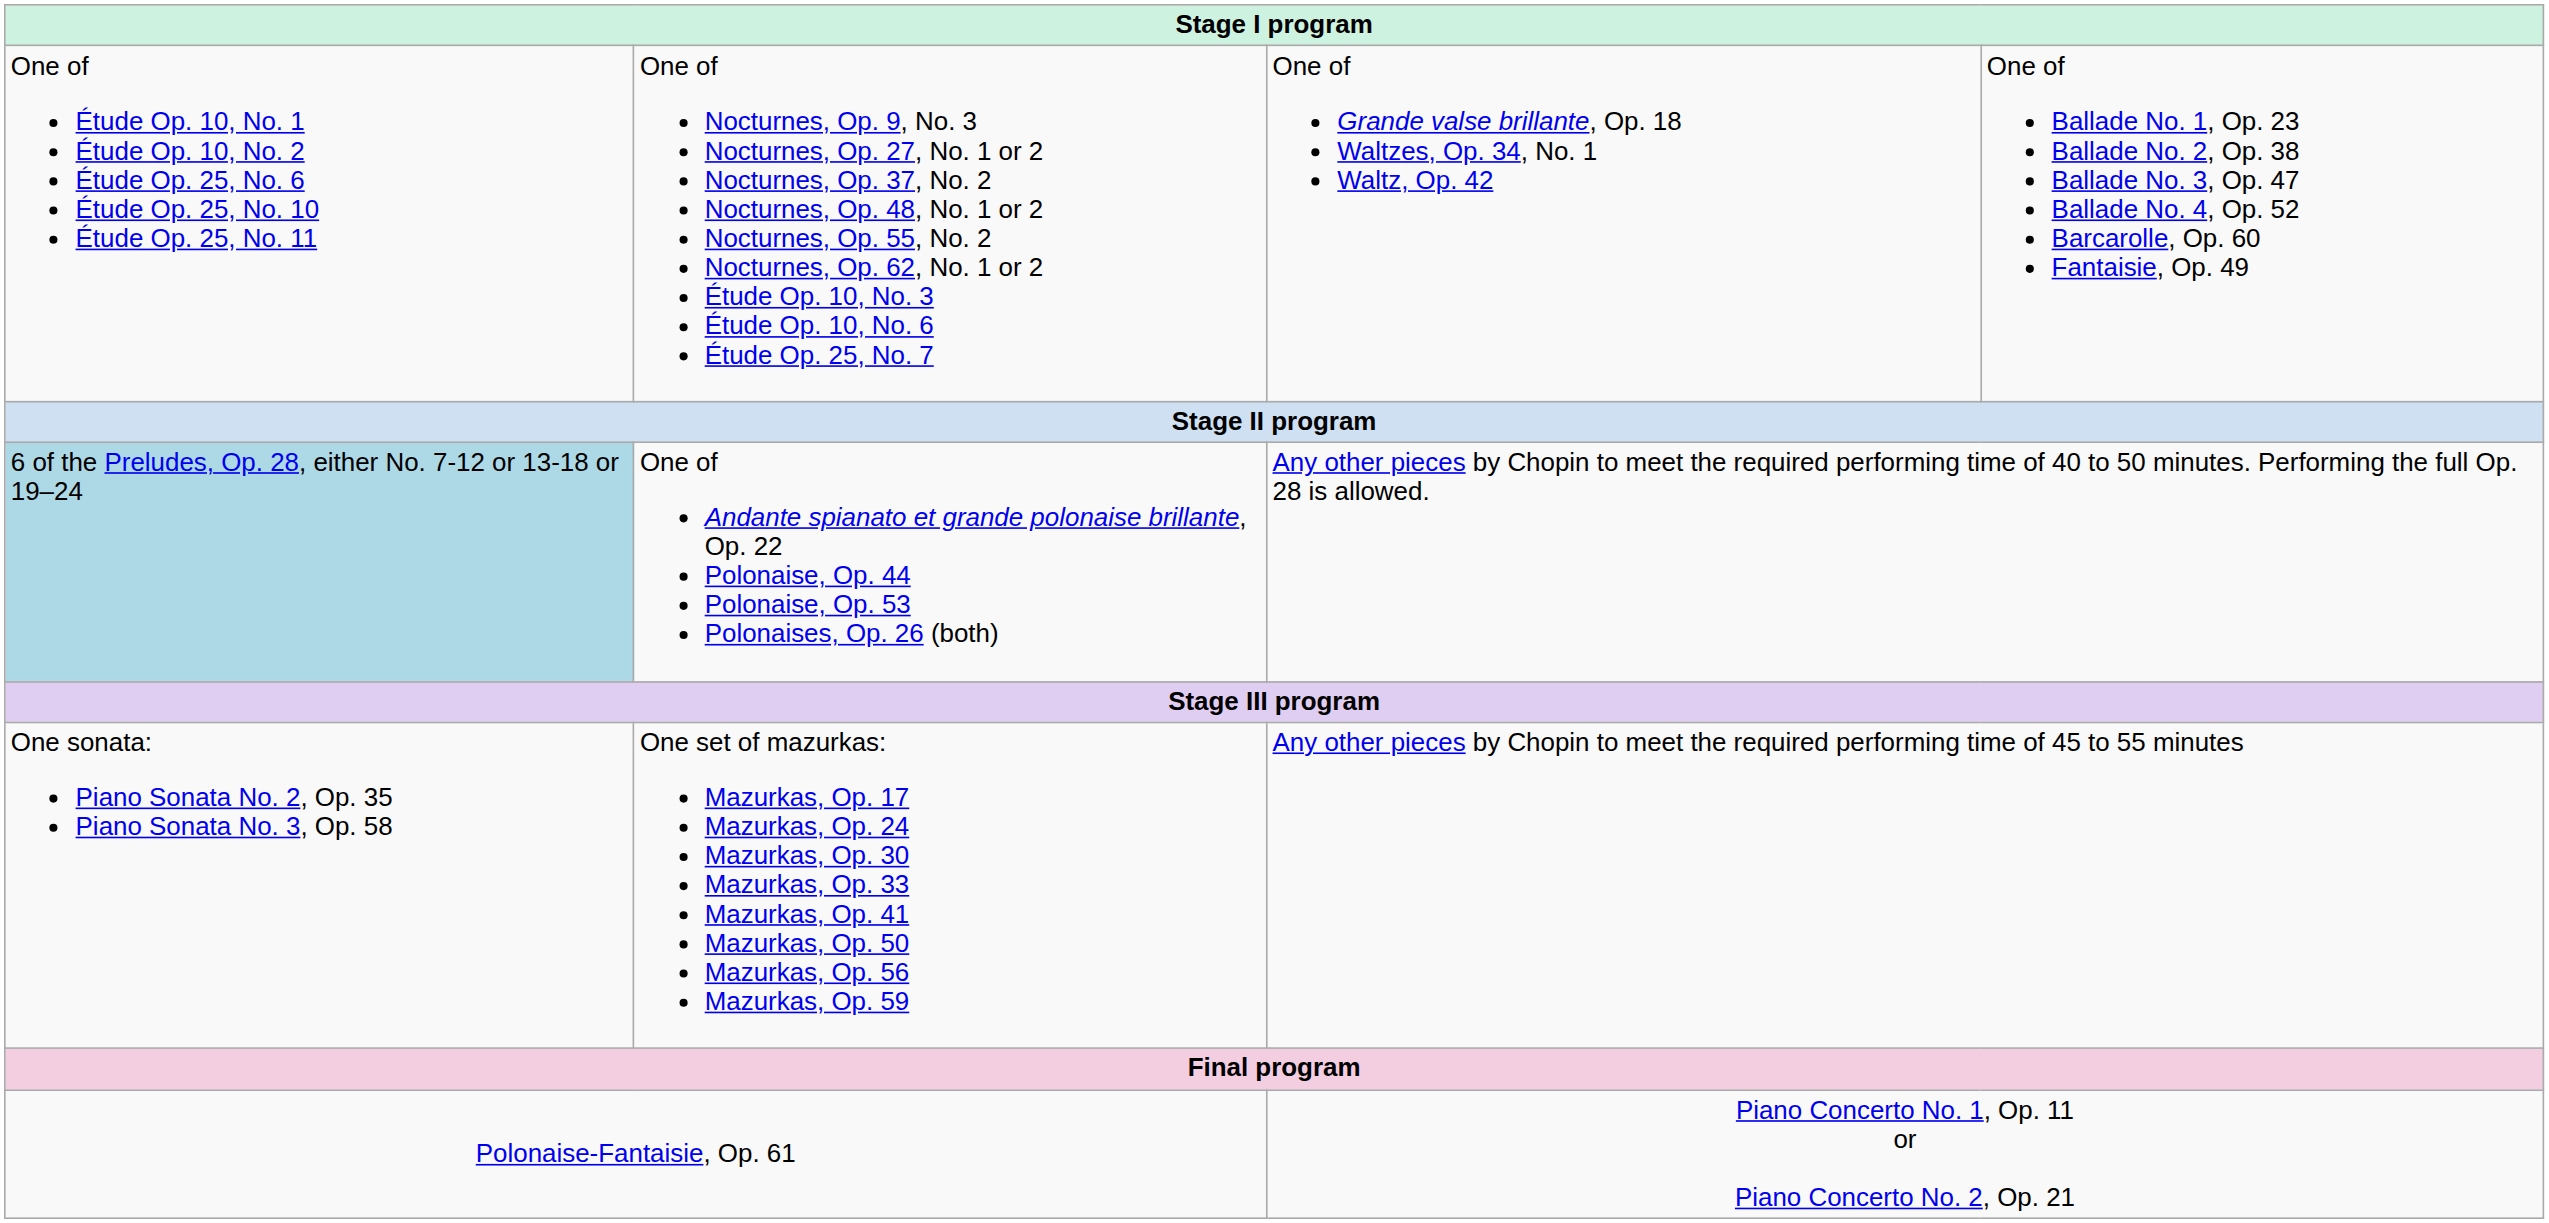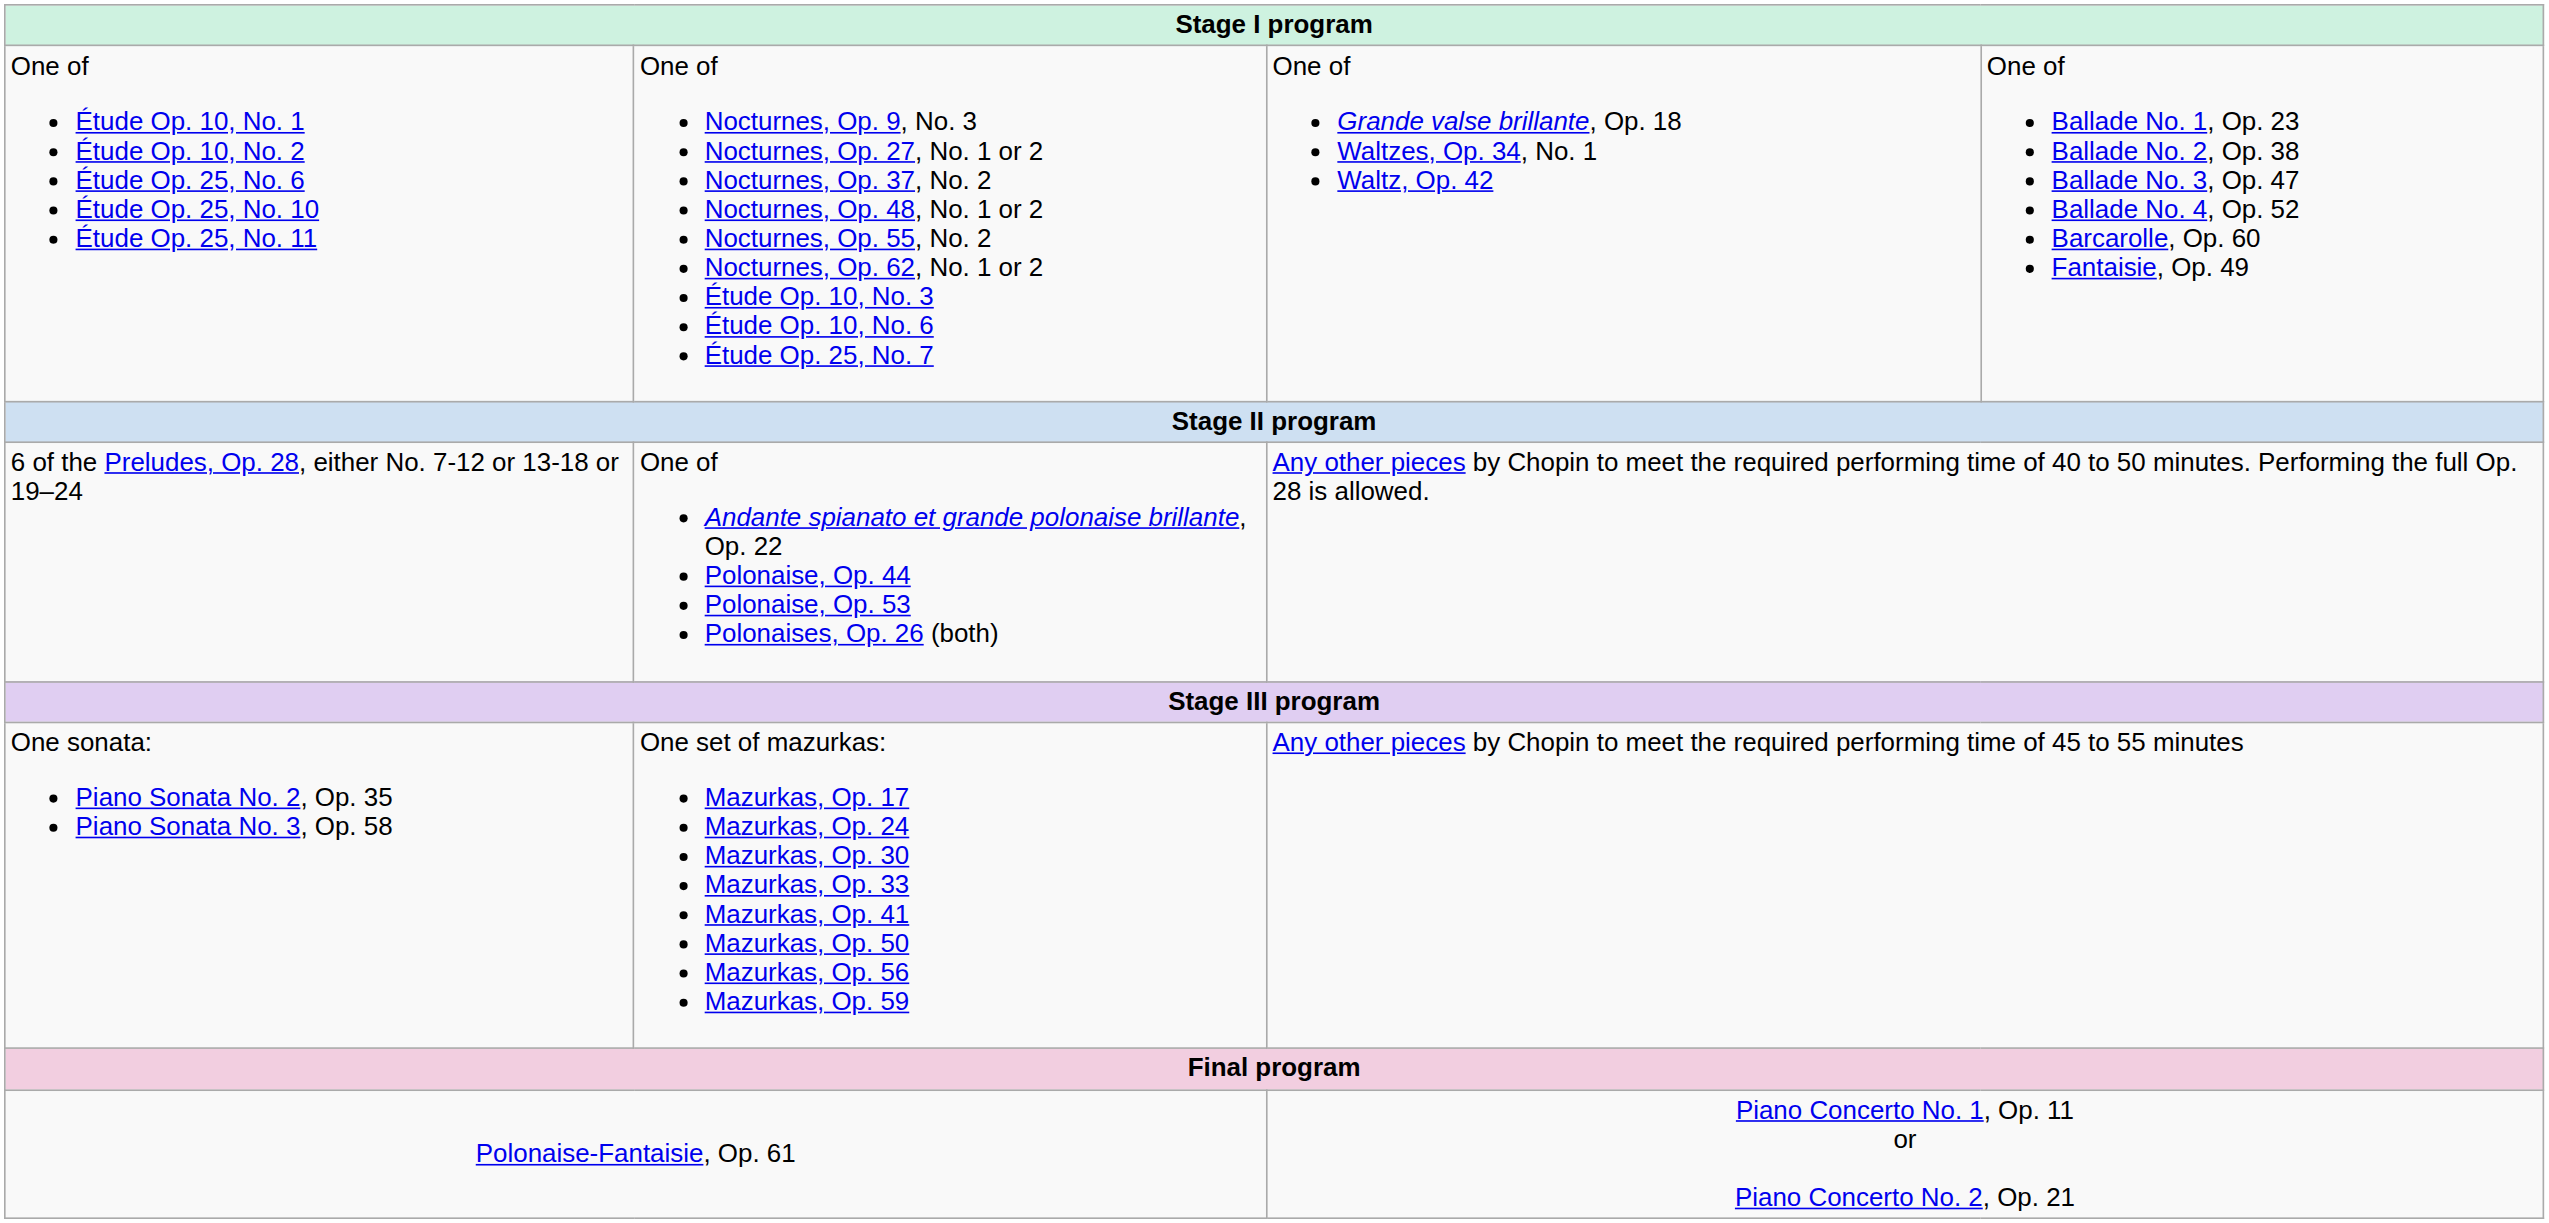(315, 477) lightblue background -> (315, 477) no background
